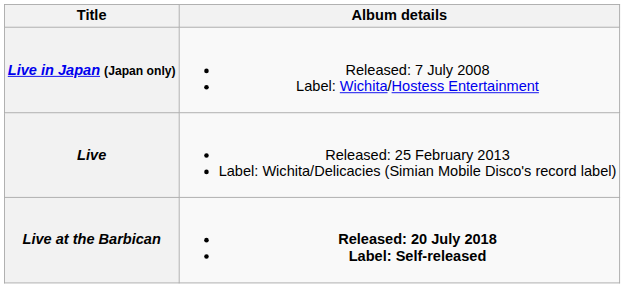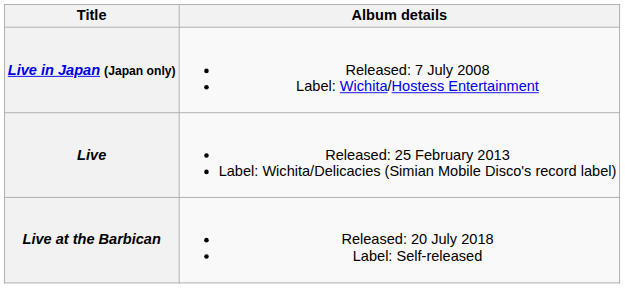(399, 248) bold -> (399, 248) normal
